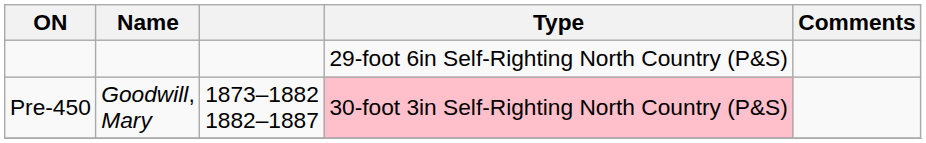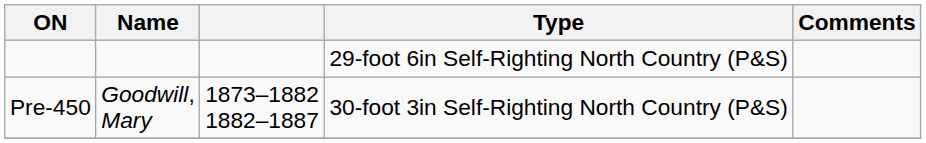(559, 107) pink background -> (559, 107) no background
